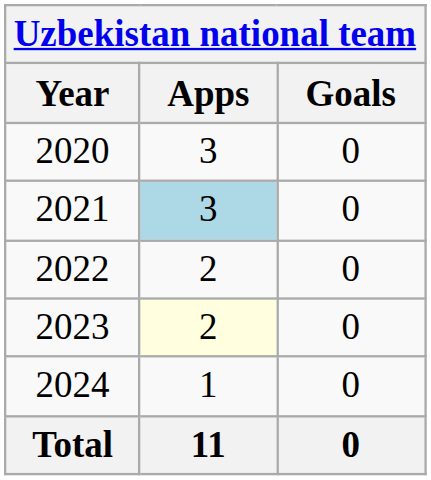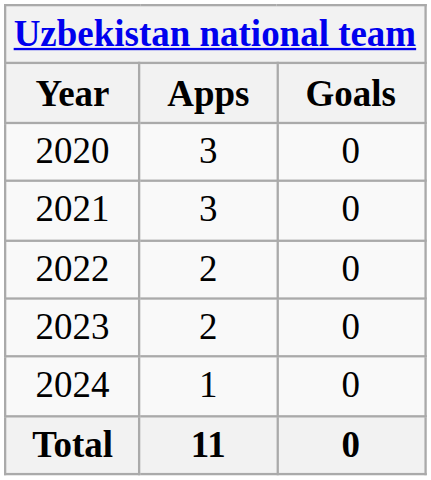(208, 209) lightblue background -> (208, 209) no background
(208, 326) lightyellow background -> (208, 326) no background
